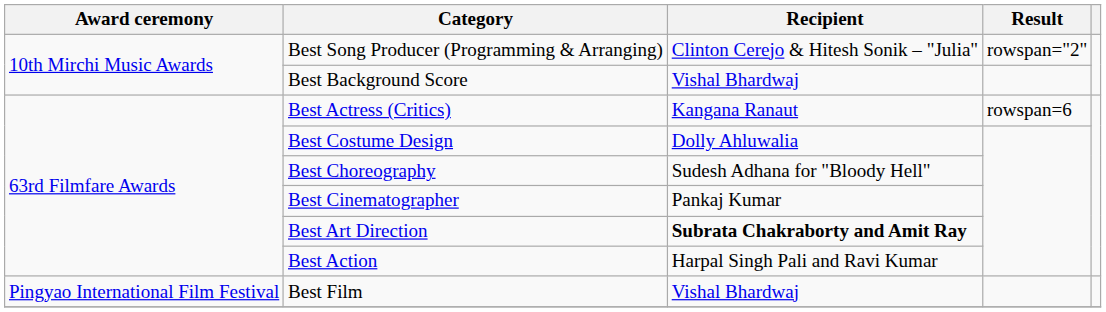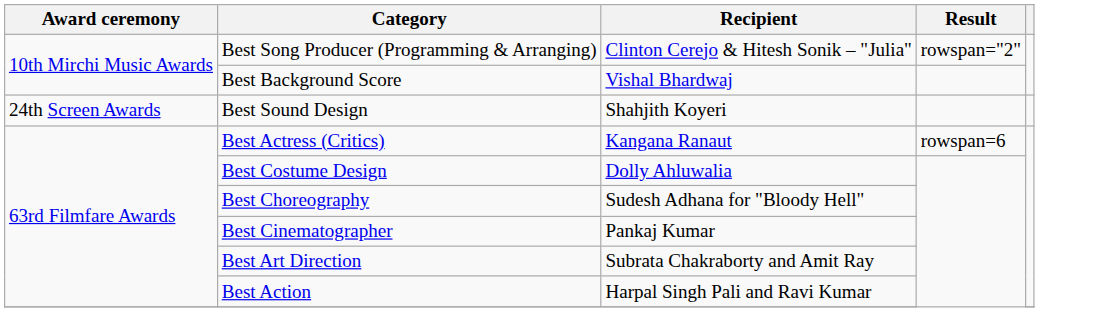+ row: (295, 110)
(819, 230) bold -> (740, 261) normal
- row: (325, 291)
